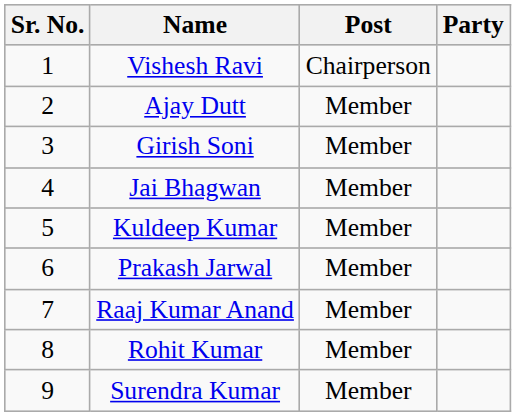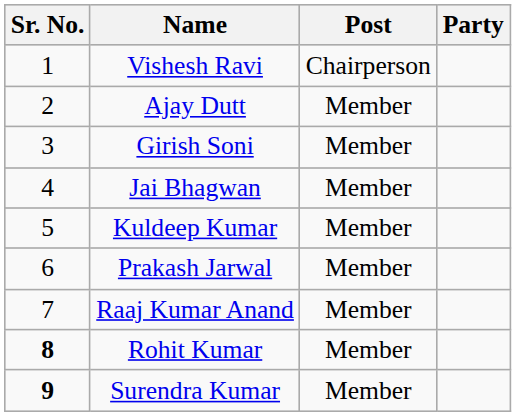(48, 349) normal -> (48, 349) bold
(48, 390) normal -> (48, 390) bold
